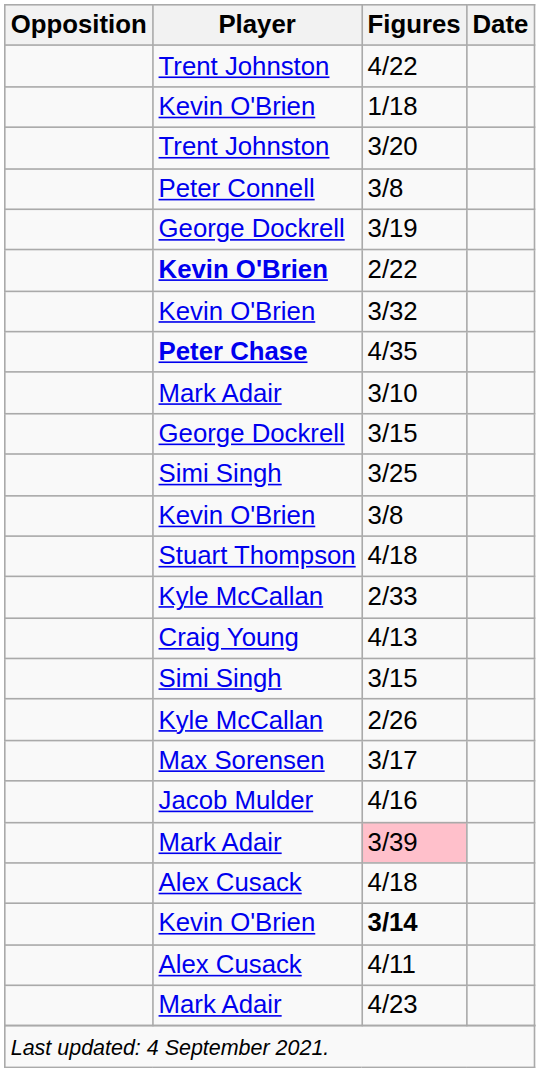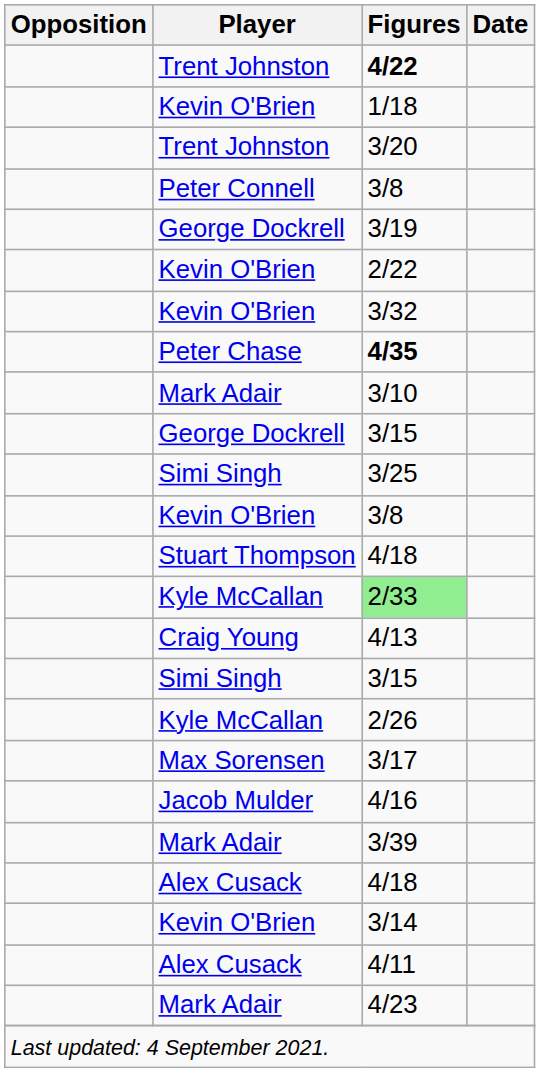(393, 65) normal -> (393, 65) bold
(243, 270) bold -> (237, 270) normal
(233, 351) bold -> (230, 351) normal
(393, 351) normal -> (393, 351) bold
(393, 596) no background -> (393, 596) lightgreen background
(393, 842) pink background -> (393, 842) no background
(393, 923) bold -> (393, 923) normal
